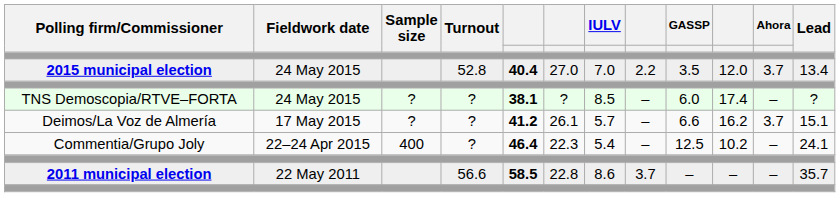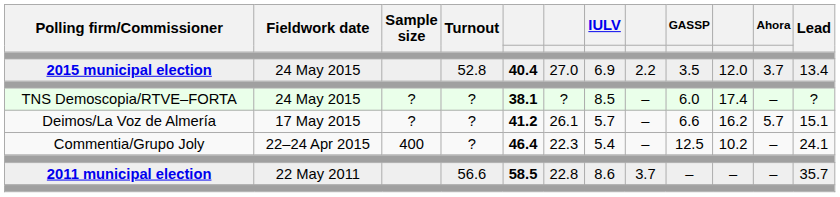(605, 70) 7.0 -> (605, 70) 6.9
(773, 121) 3.7 -> (773, 121) 5.7
